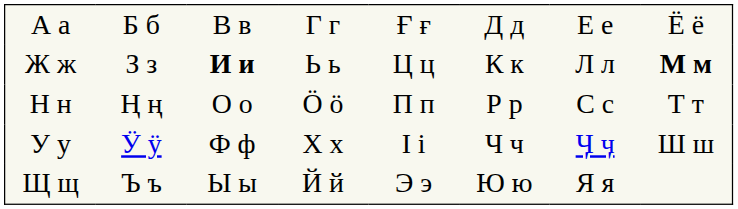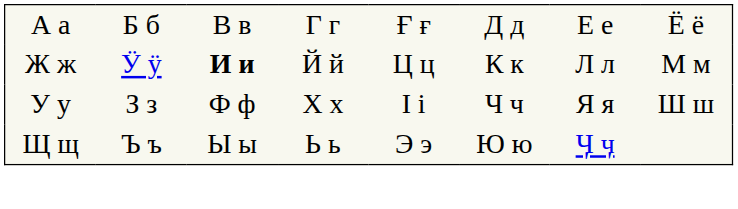(141, 64) З з -> (141, 64) Ӱ ӱ
(323, 64) Ь ь -> (323, 64) Й й
(686, 64) bold -> (686, 64) normal
- row: (51, 104)
(141, 144) Ӱ ӱ -> (141, 104) З з
(595, 144) Ӌ ӌ -> (595, 104) Я я
(323, 183) Й й -> (323, 144) Ь ь
(595, 183) Я я -> (595, 144) Ӌ ӌ
